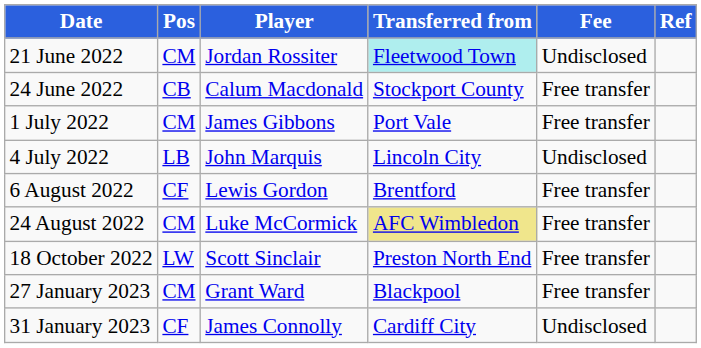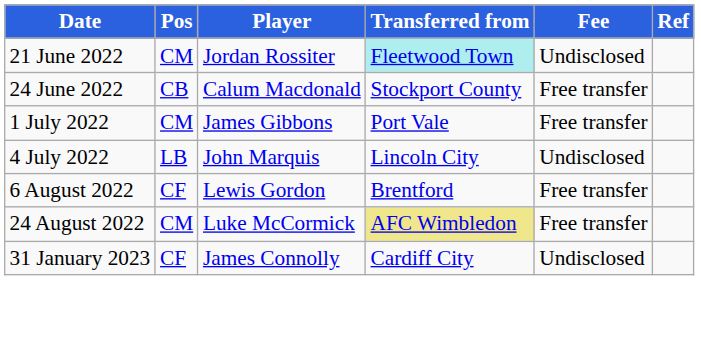- row: (81, 257)
- row: (80, 291)
